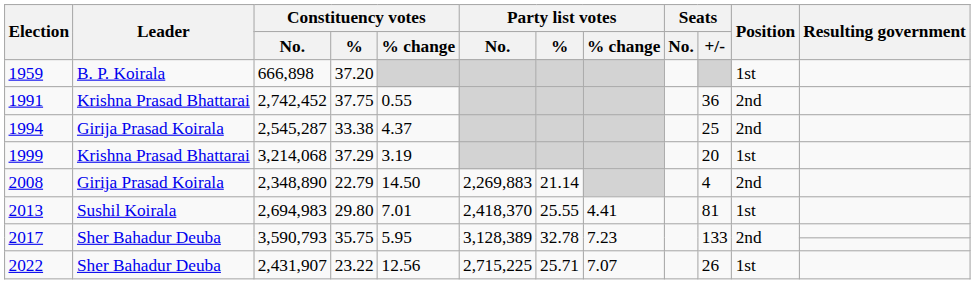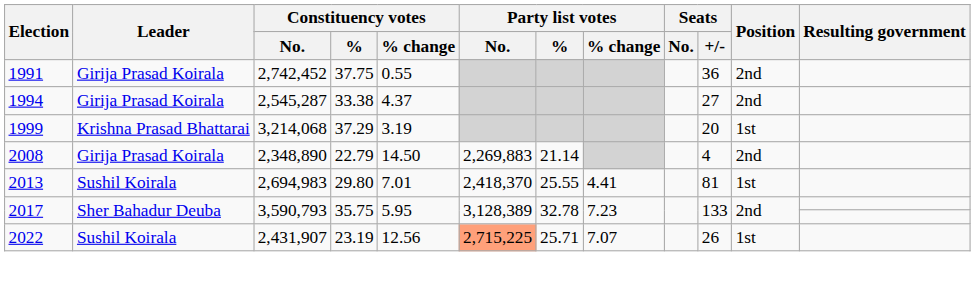- row: (26, 73)
(163, 100) Krishna Prasad Bhattarai -> (150, 73) Girija Prasad Koirala
(710, 127) 25 -> (710, 100) 27
(149, 264) Sher Bahadur Deuba -> (127, 237) Sushil Koirala
(354, 264) 23.22 -> (354, 237) 23.19
(498, 264) no background -> (498, 237) lightsalmon background
